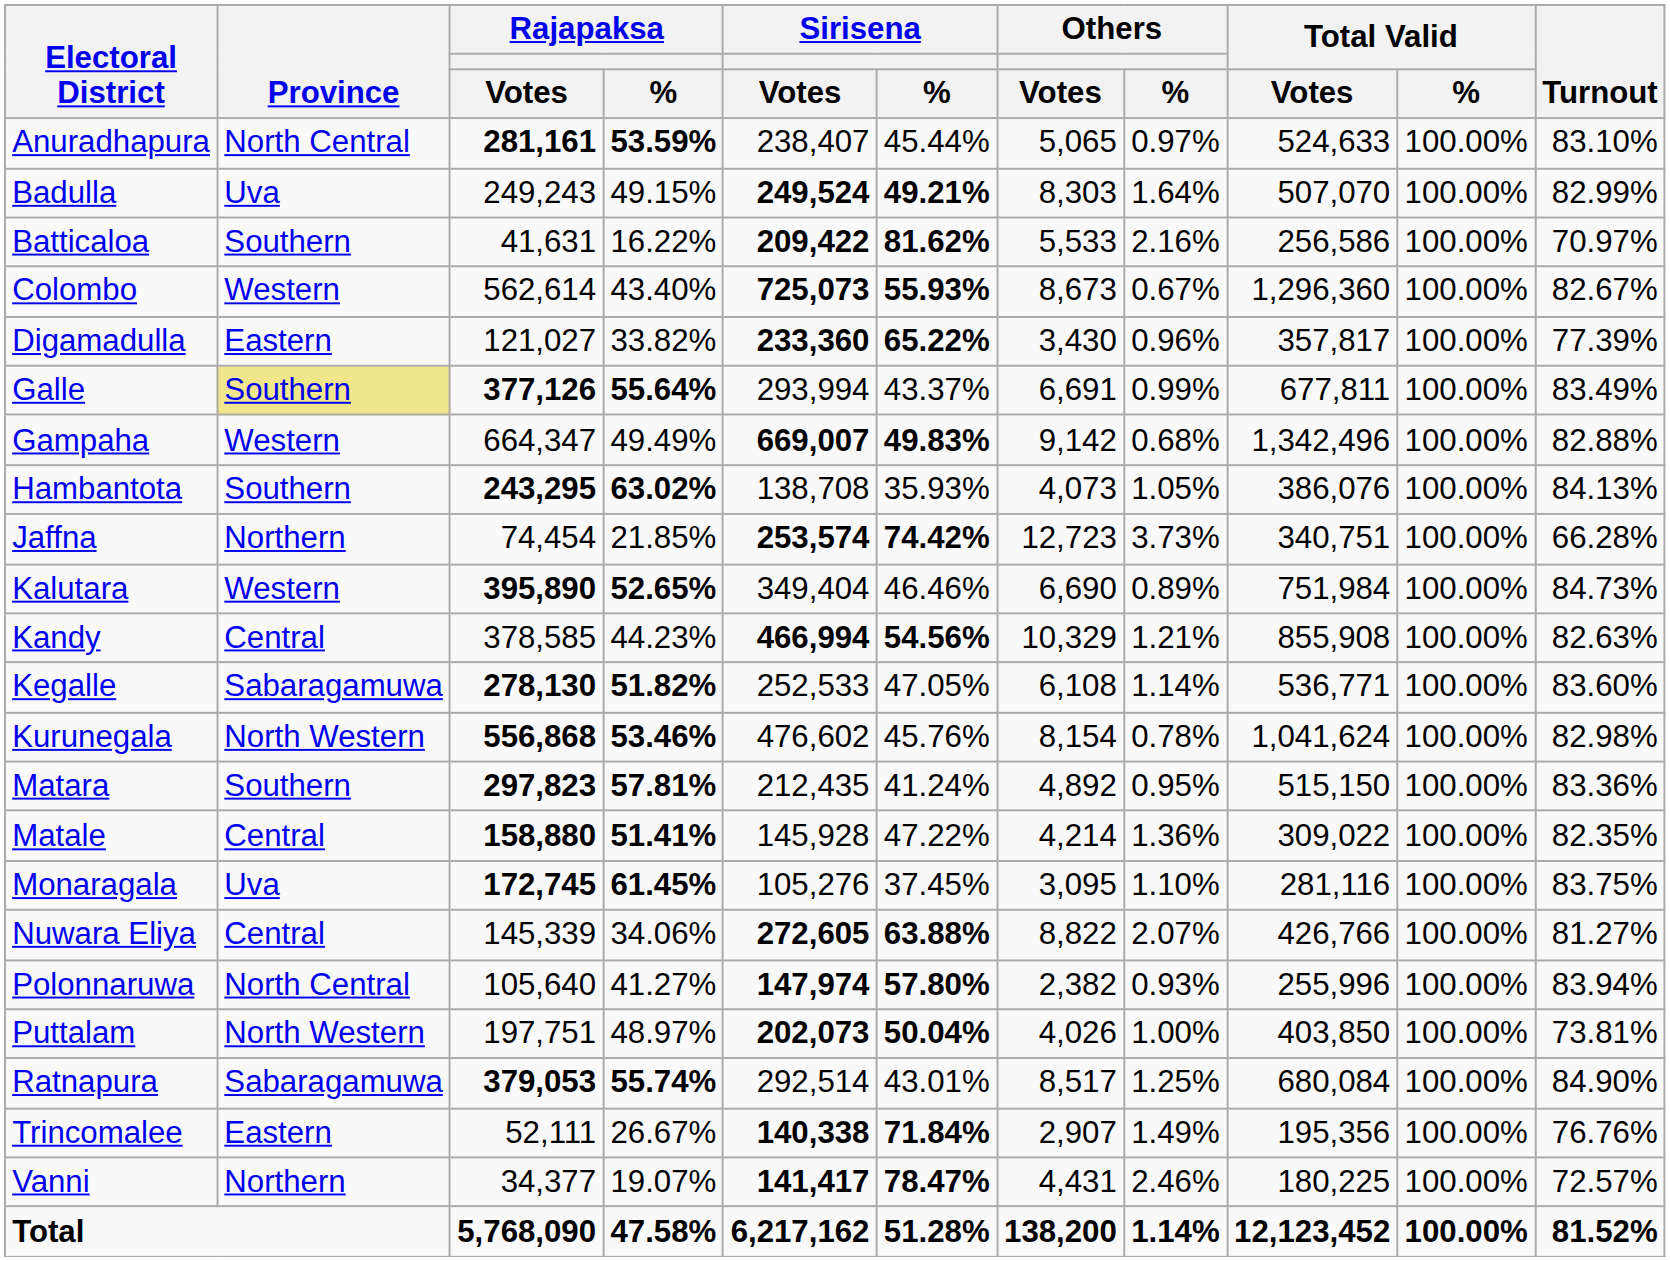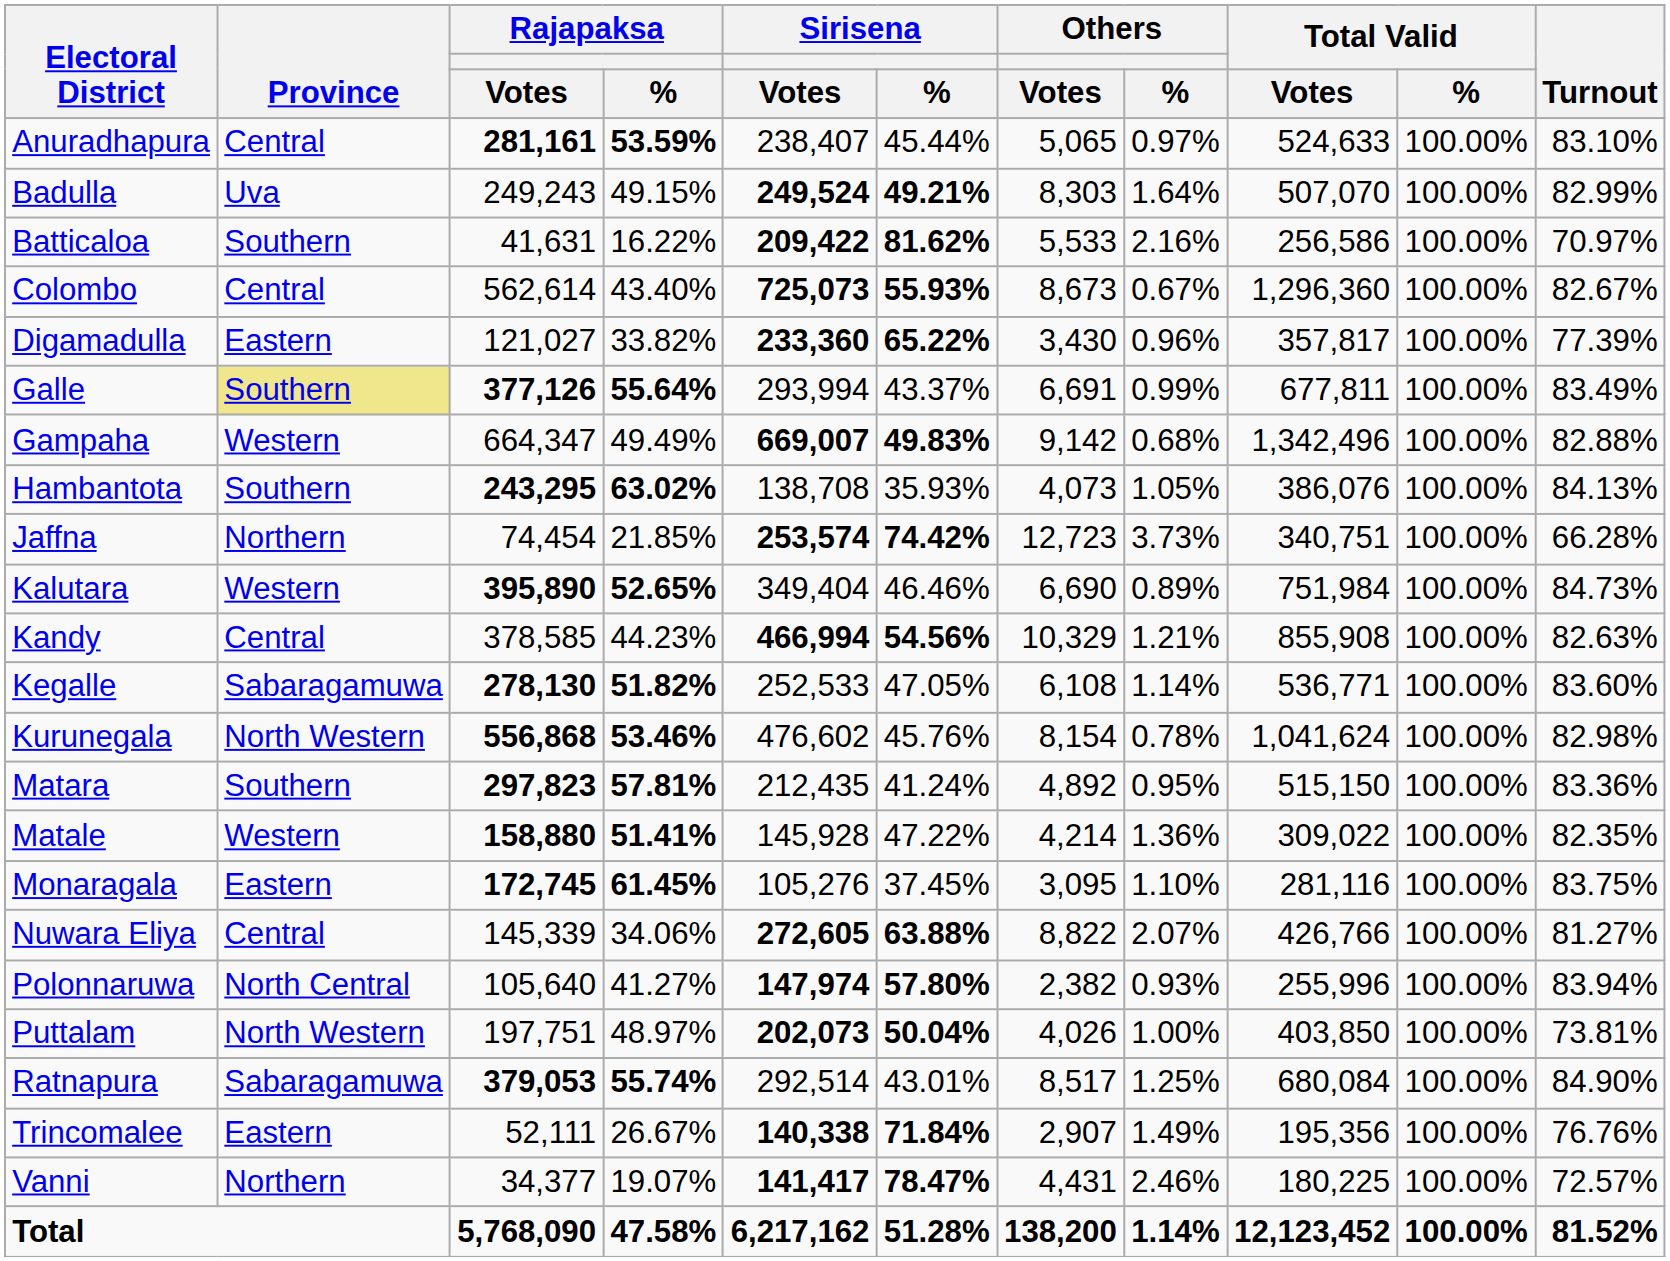(317, 142) North Central -> (275, 142) Central
(282, 291) Western -> (275, 291) Central
(275, 835) Central -> (282, 835) Western
(252, 884) Uva -> (278, 884) Eastern
